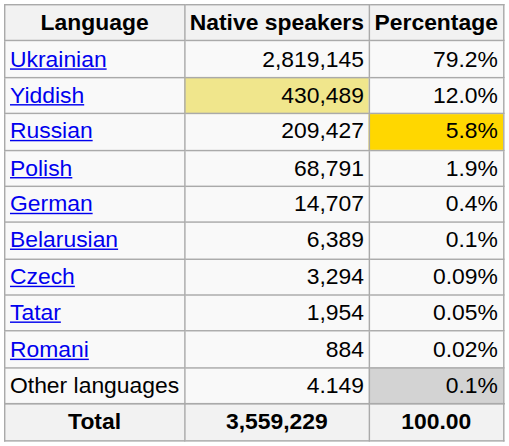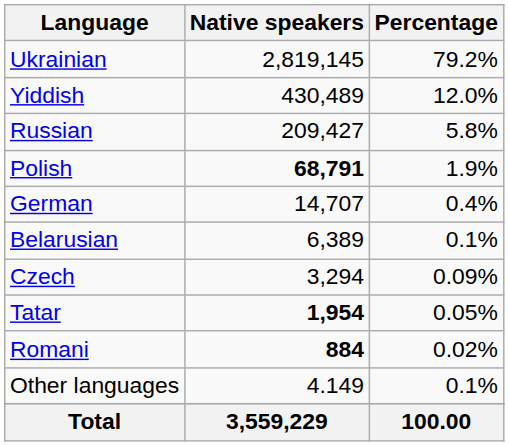(323, 95) khaki background -> (323, 95) no background
(472, 131) gold background -> (472, 131) no background
(329, 167) normal -> (329, 167) bold
(335, 312) normal -> (335, 312) bold
(345, 349) normal -> (345, 349) bold
(472, 385) lightgrey background -> (472, 385) no background
